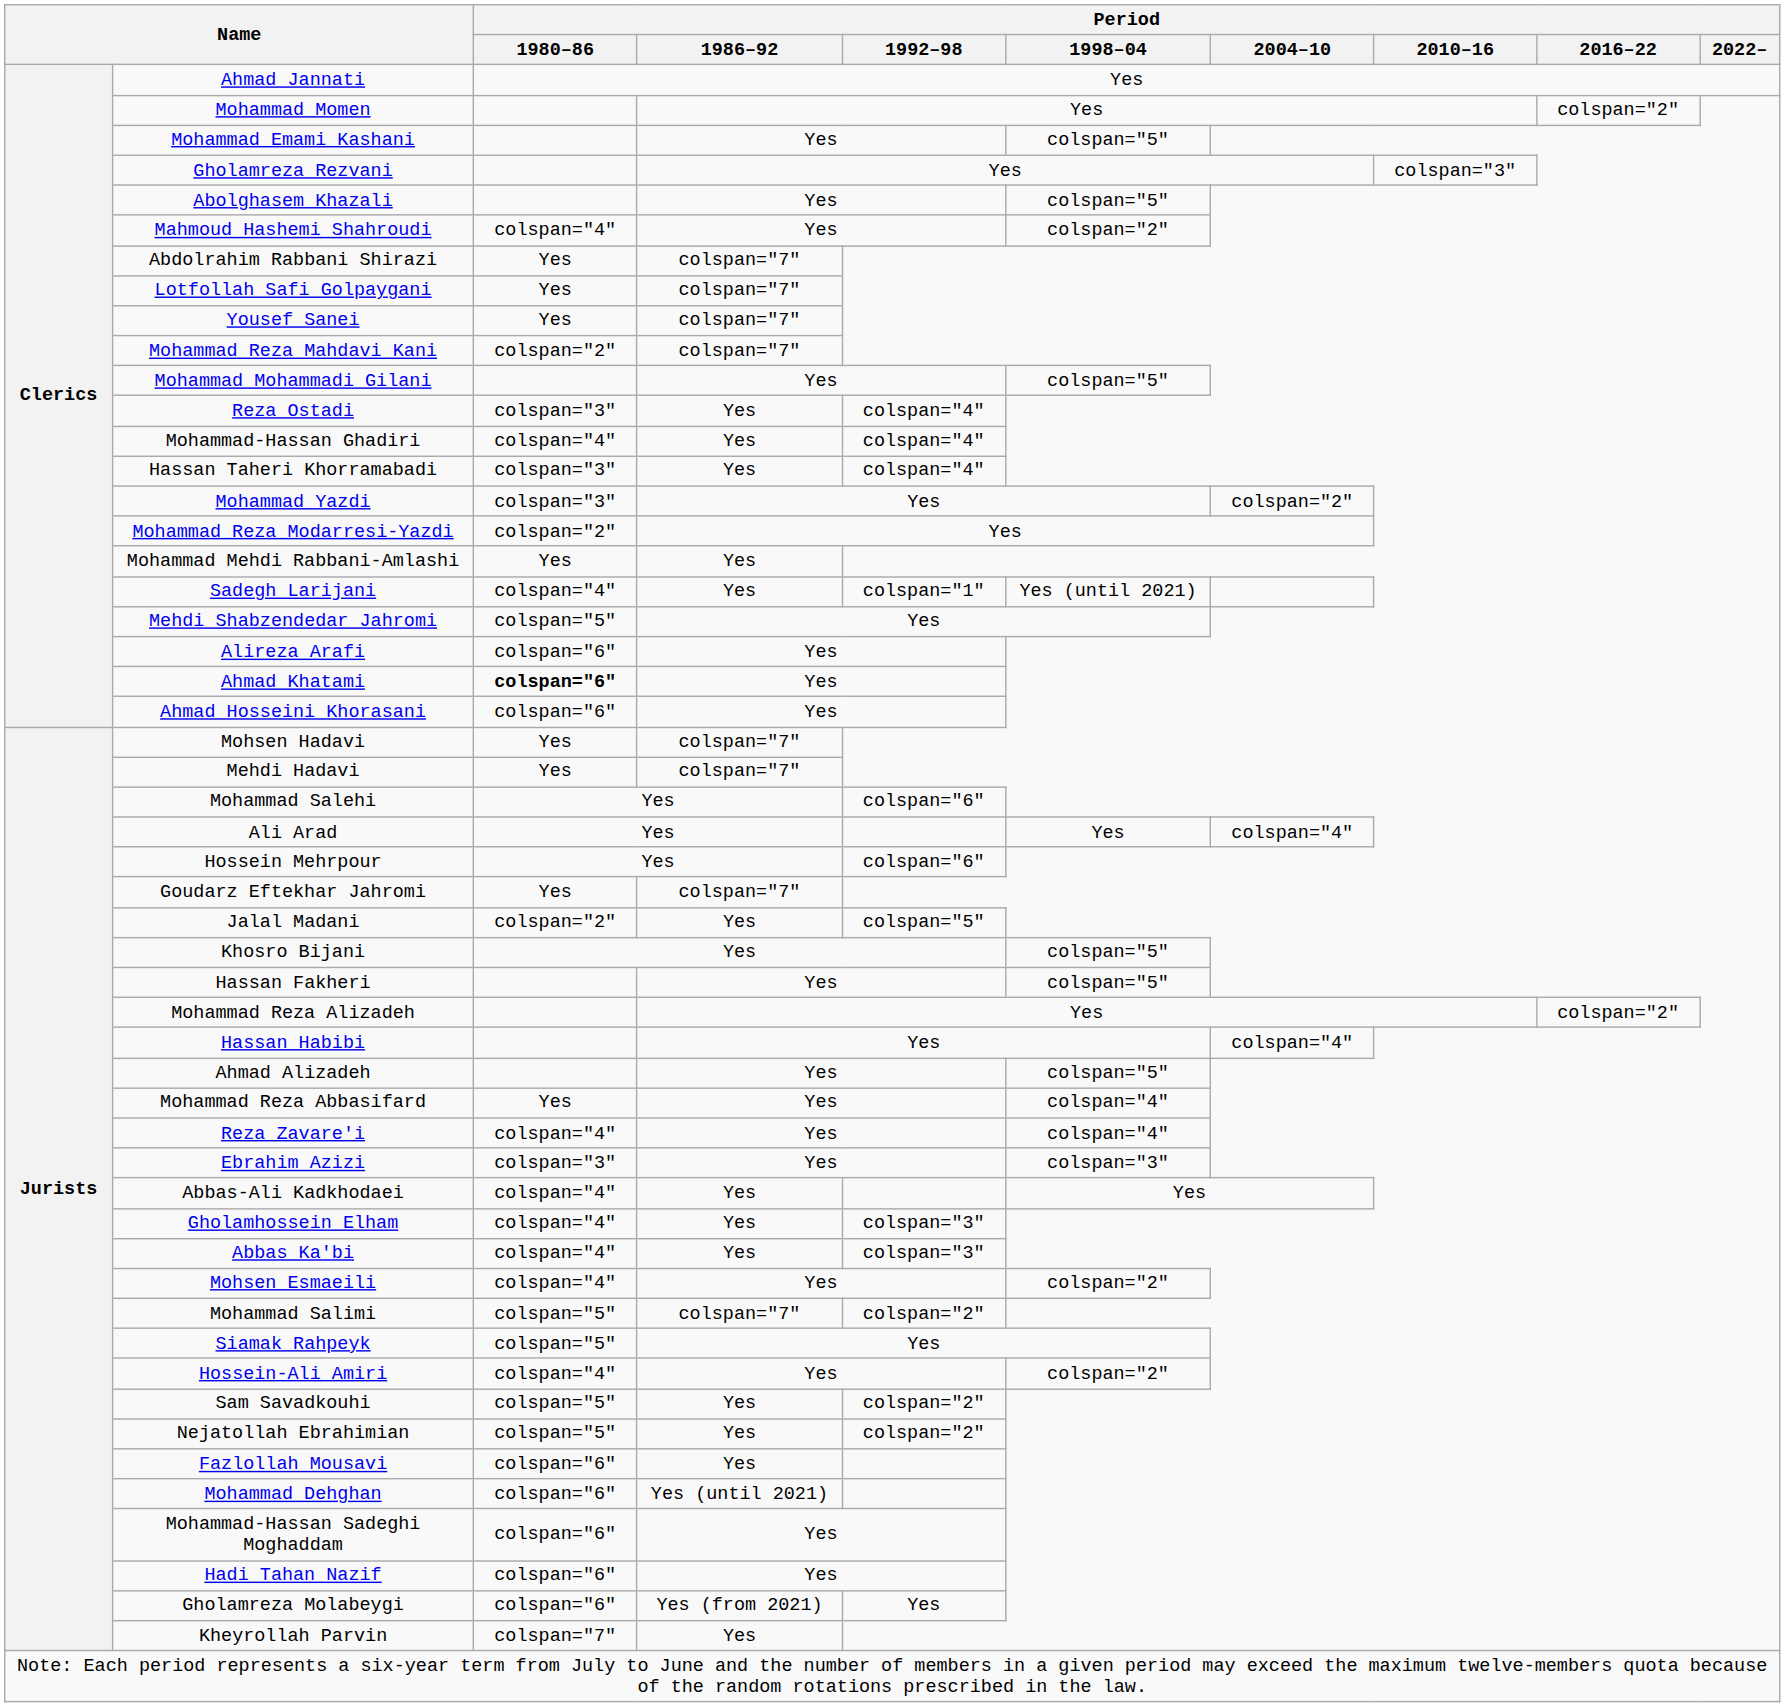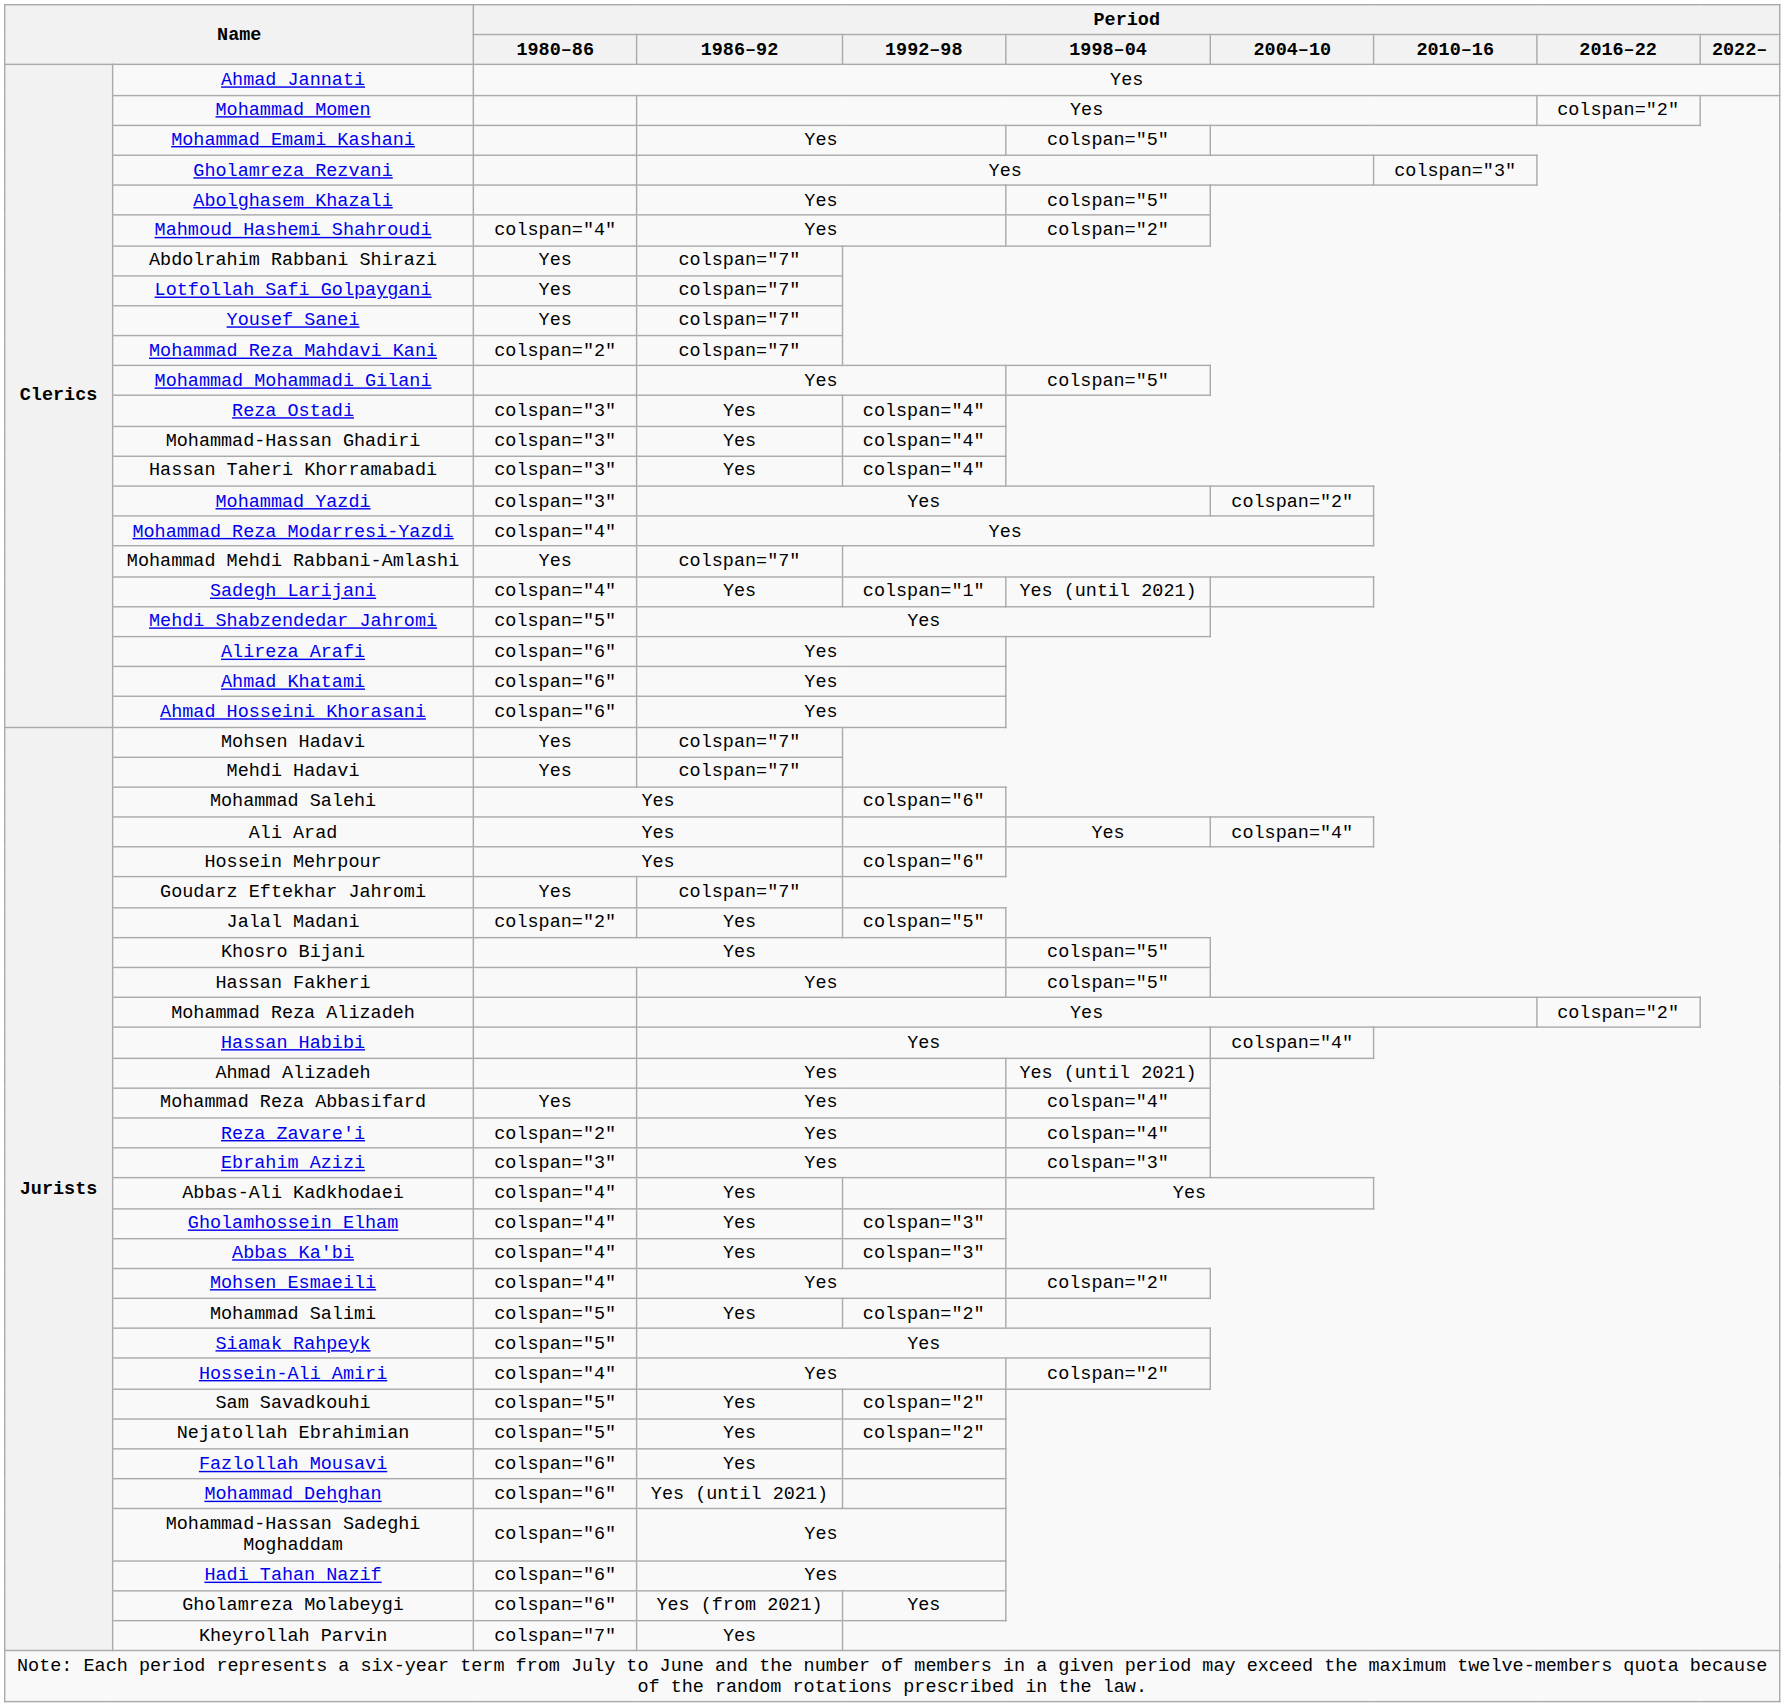(555, 441) colspan="4" -> (555, 441) colspan="3"
(555, 531) colspan="2" -> (555, 531) colspan="4"
(739, 561) Yes -> (739, 561) colspan="7"
(555, 682) bold -> (555, 682) normal
(1108, 1073) colspan="5" -> (1108, 1073) Yes (until 2021)
(555, 1133) colspan="4" -> (555, 1133) colspan="2"
(739, 1313) colspan="7" -> (739, 1313) Yes
